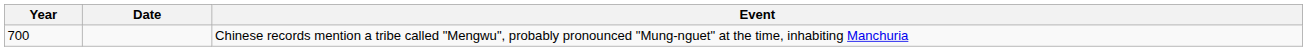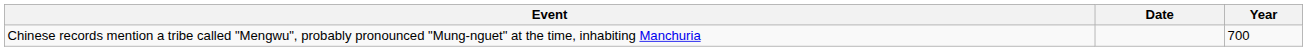columns swapped: (43, 14) <-> (757, 14)
